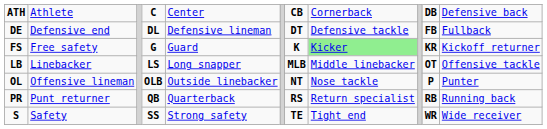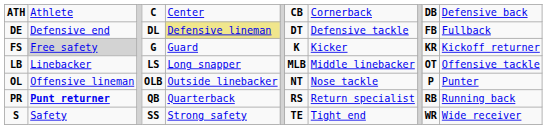(219, 30) no background -> (219, 30) khaki background
(64, 47) no background -> (64, 47) lightgrey background
(329, 47) lightgreen background -> (329, 47) no background
(70, 98) normal -> (70, 98) bold
